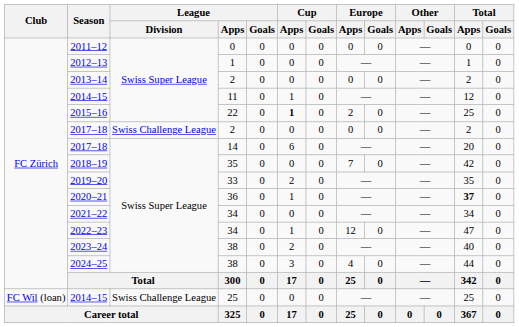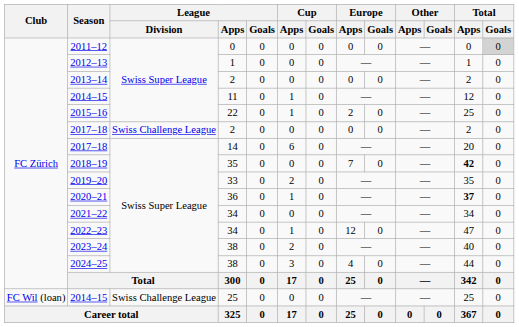(498, 46) no background -> (498, 46) lightgrey background
(292, 113) bold -> (292, 113) normal
(469, 163) normal -> (469, 163) bold
